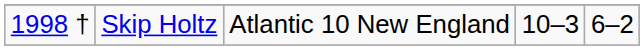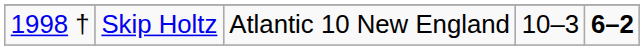(612, 24) normal -> (612, 24) bold
